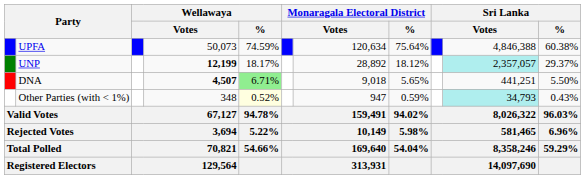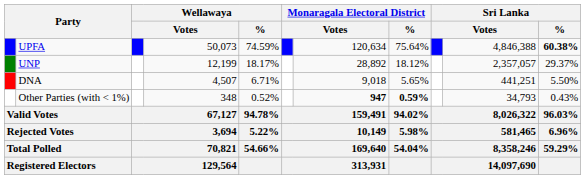(562, 47) normal -> (561, 47) bold
(222, 64) bold -> (222, 64) normal
(514, 64) paleturquoise background -> (514, 64) no background
(225, 81) bold -> (225, 81) normal
(265, 81) lightgreen background -> (265, 81) no background
(265, 98) lightyellow background -> (265, 98) no background
(378, 98) normal -> (378, 98) bold
(415, 98) normal -> (414, 98) bold
(521, 98) paleturquoise background -> (521, 98) no background
